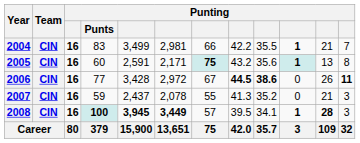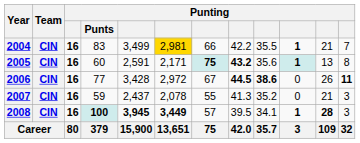(173, 46) no background -> (173, 46) gold background
(241, 63) normal -> (241, 63) bold
